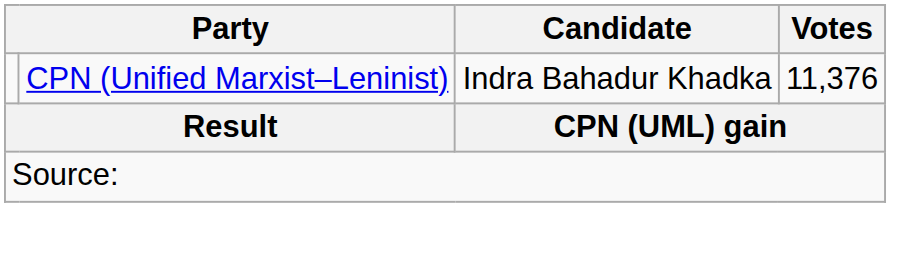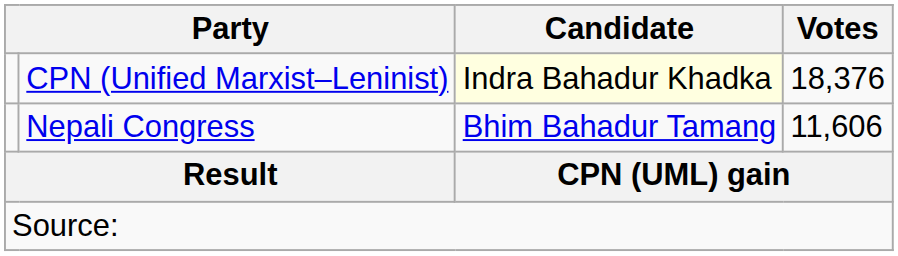(617, 77) no background -> (617, 77) lightyellow background
(832, 77) 11,376 -> (838, 77) 18,376
+ row: (140, 126)
